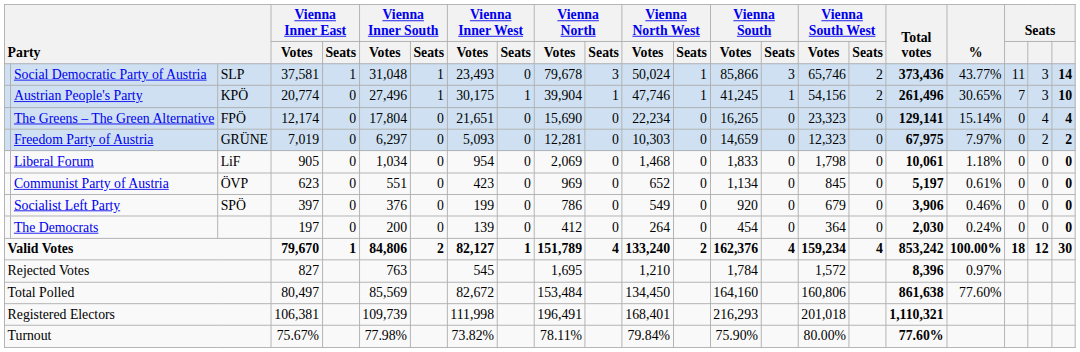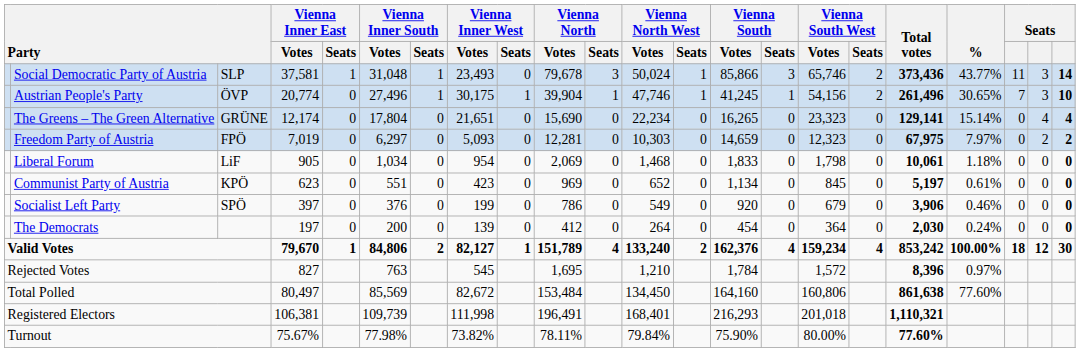(234, 96) KPÖ -> (234, 96) ÖVP
(233, 118) FPÖ -> (244, 118) GRÜNE
(244, 140) GRÜNE -> (233, 140) FPÖ
(234, 183) ÖVP -> (234, 183) KPÖ
